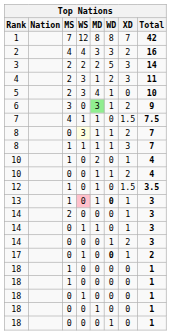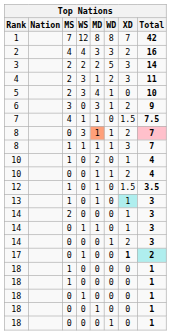(97, 106) lightgreen background -> (97, 106) no background
(83, 133) lightyellow background -> (83, 133) no background
(97, 133) no background -> (97, 133) lightsalmon background
(152, 133) no background -> (152, 133) pink background
(83, 201) pink background -> (83, 201) no background
(111, 201) bold -> (111, 201) normal
(128, 201) no background -> (128, 201) paleturquoise background
(111, 255) bold -> (111, 255) normal
(128, 255) normal -> (128, 255) bold
(152, 255) no background -> (152, 255) paleturquoise background
